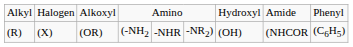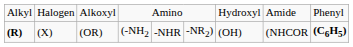(14, 32) normal -> (15, 32) bold
(329, 32) normal -> (330, 32) bold
